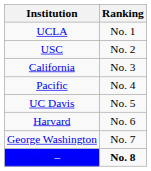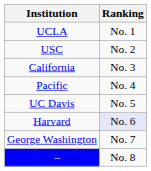(123, 121) no background -> (123, 121) lavender background
(123, 157) bold -> (123, 157) normal
